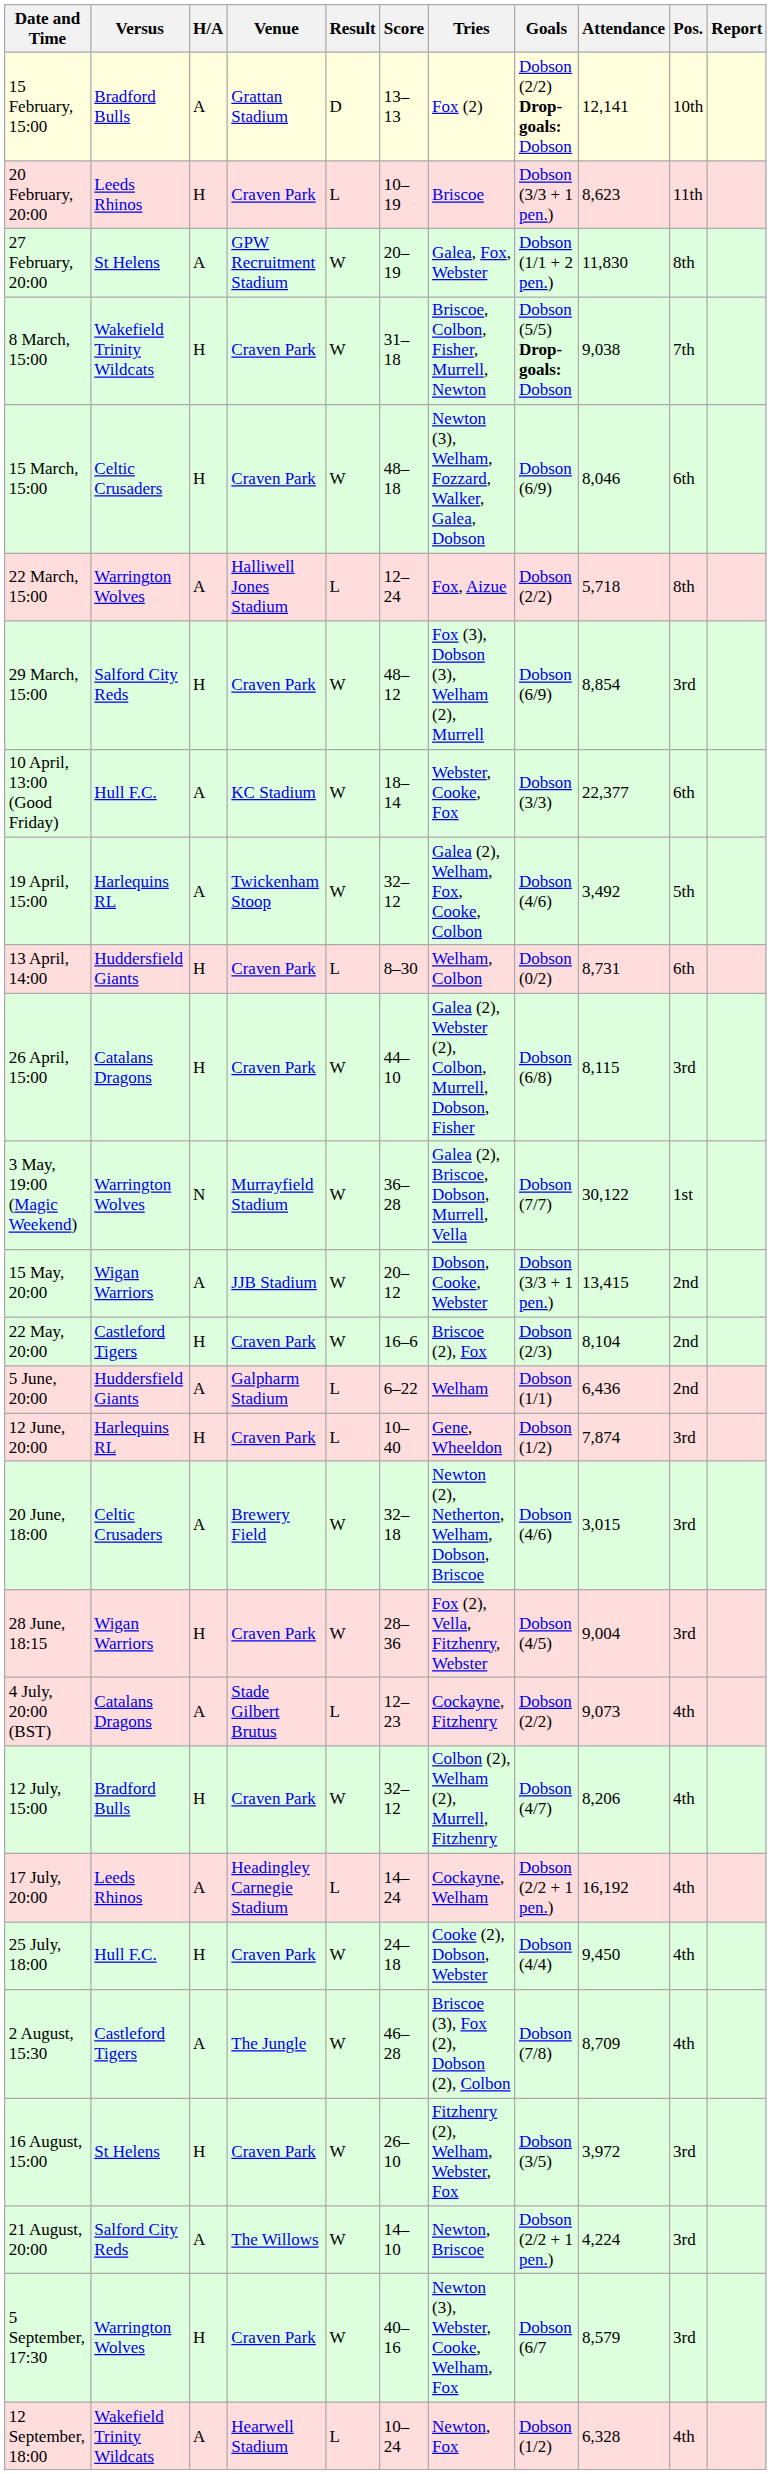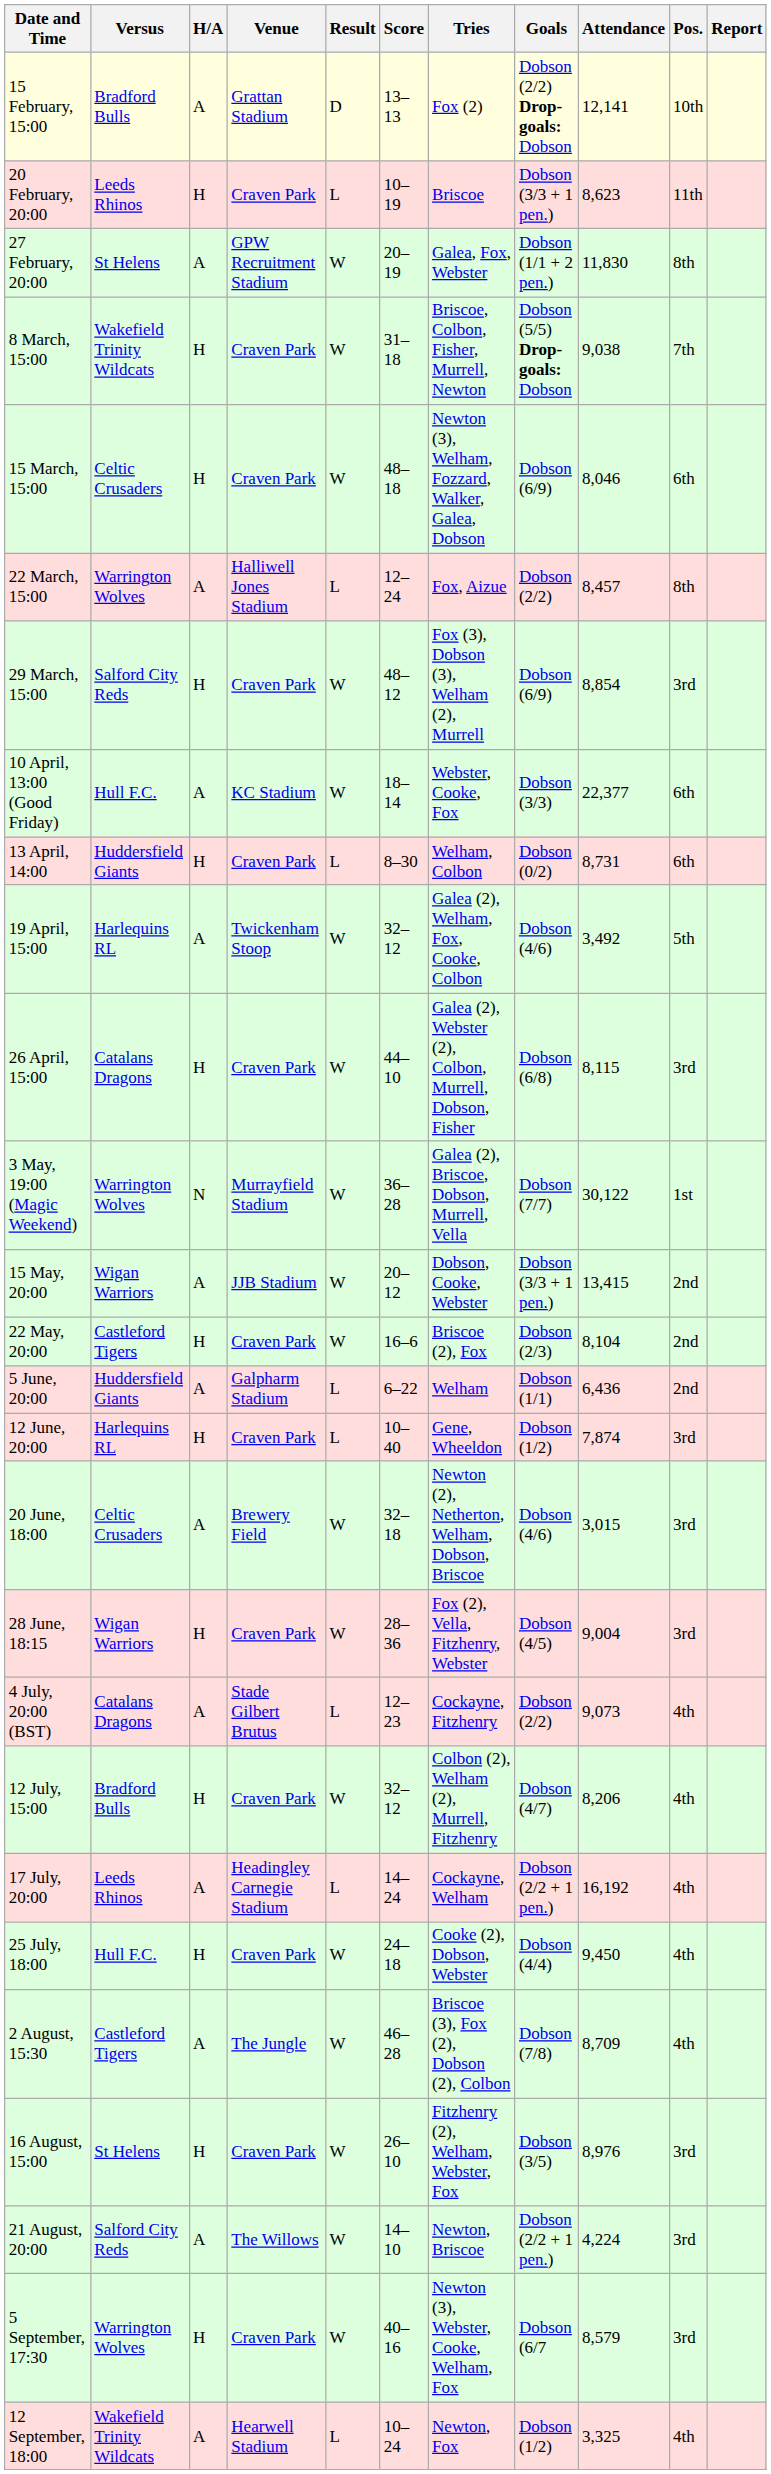(601, 586) 5,718 -> (601, 586) 8,457
rows swapped: (39, 968) <-> (39, 890)
(601, 2151) 3,972 -> (601, 2151) 8,976
(601, 2435) 6,328 -> (601, 2435) 3,325
